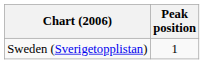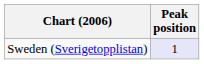(175, 48) no background -> (175, 48) lavender background
